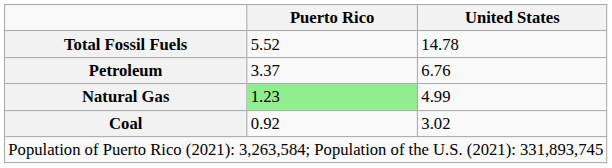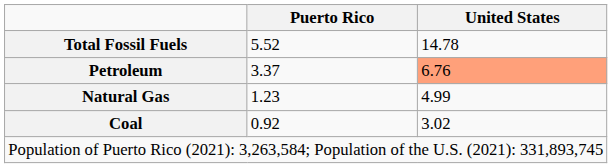(436, 70) no background -> (436, 70) lightsalmon background
(265, 96) lightgreen background -> (265, 96) no background
